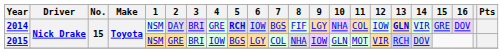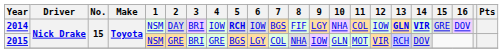(217, 26) GRE -> (217, 26) IOW
(422, 26) normal -> (422, 26) bold
(217, 40) IOW -> (217, 40) GRE
